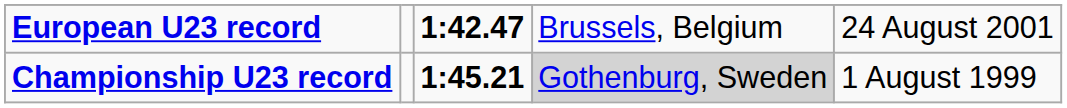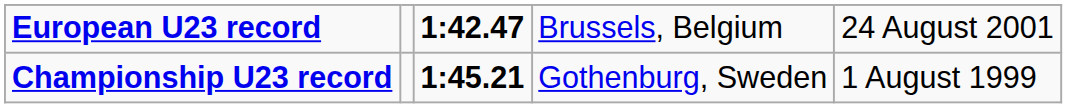(683, 77) lightgrey background -> (683, 77) no background
